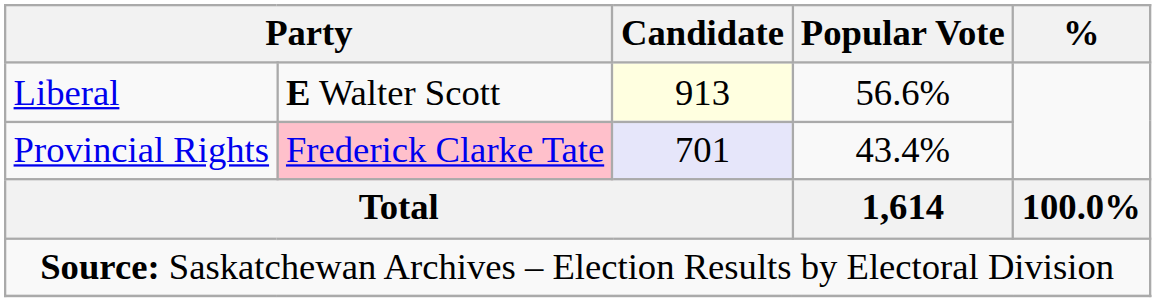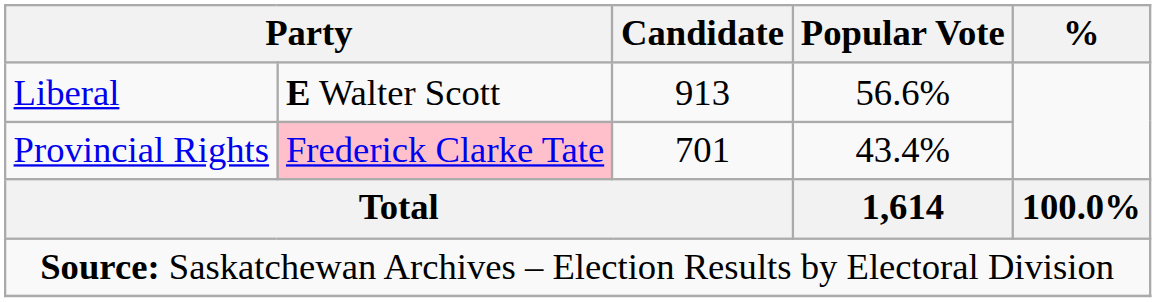(703, 91) lightyellow background -> (703, 91) no background
(703, 149) lavender background -> (703, 149) no background
